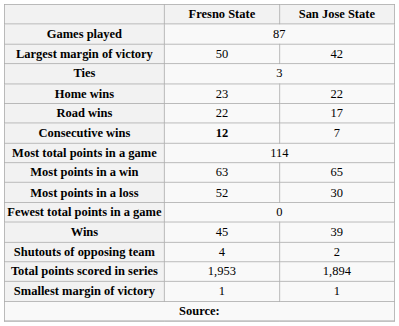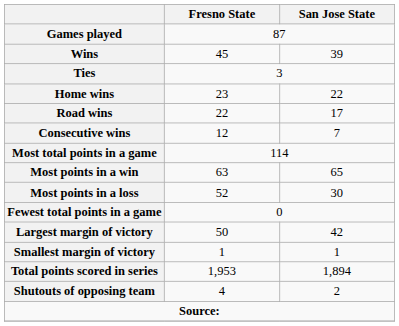rows swapped: (84, 232) <-> (84, 53)
(222, 133) bold -> (222, 133) normal
rows swapped: (84, 291) <-> (84, 251)
